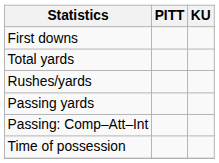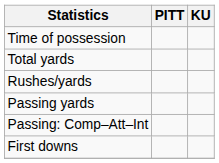rows swapped: (43, 37) <-> (67, 147)
